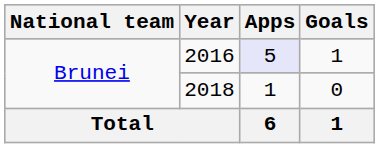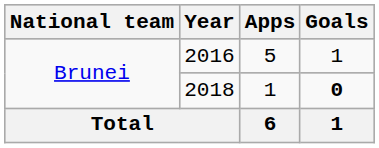(270, 56) lavender background -> (270, 56) no background
(337, 91) normal -> (337, 91) bold
